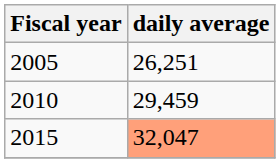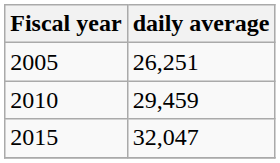(166, 137) lightsalmon background -> (166, 137) no background
